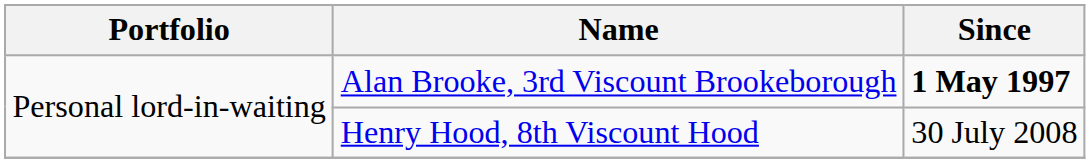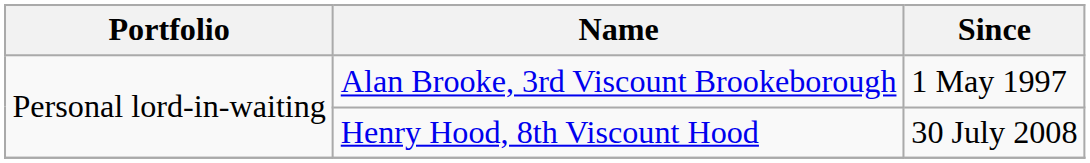(991, 81) bold -> (989, 81) normal
